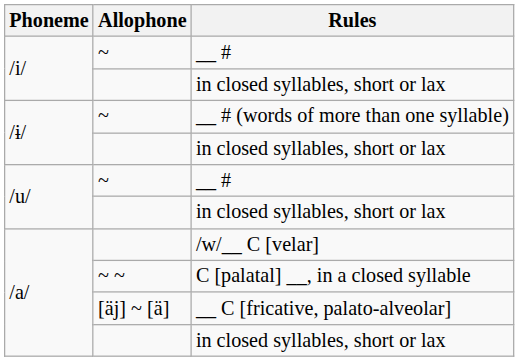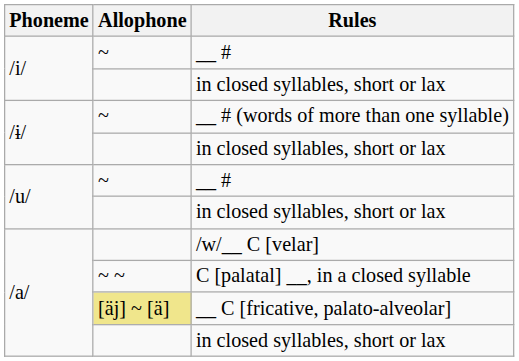(134, 308) no background -> (134, 308) khaki background
